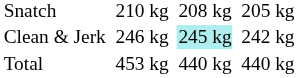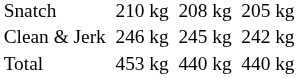(205, 37) paleturquoise background -> (205, 37) no background
